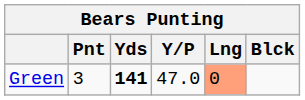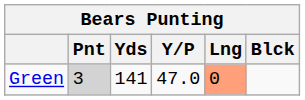(78, 79) no background -> (78, 79) lightgrey background
(131, 79) bold -> (131, 79) normal
